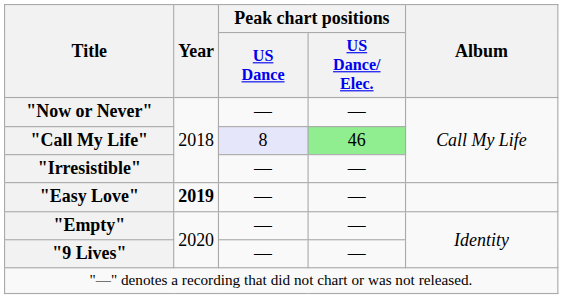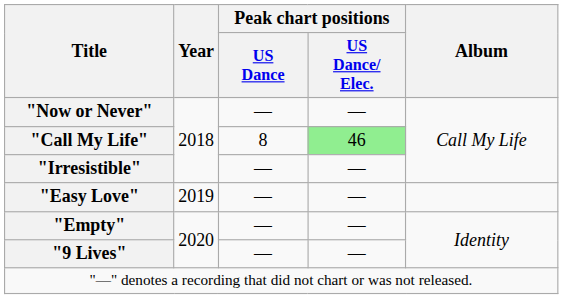(263, 140) lavender background -> (263, 140) no background
(196, 197) bold -> (196, 197) normal
